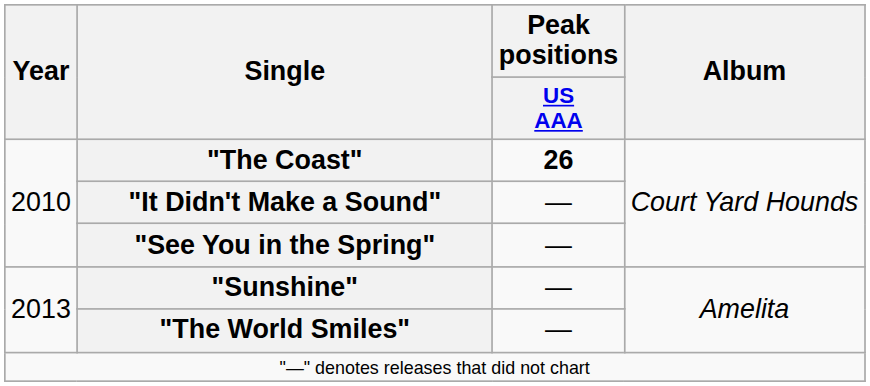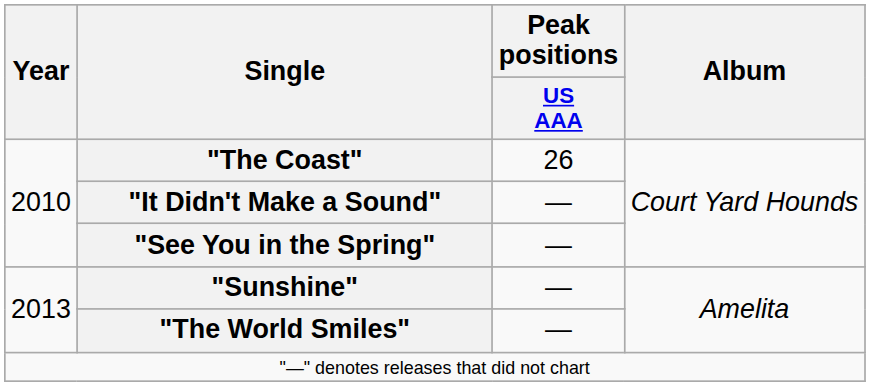(559, 159) bold -> (559, 159) normal
